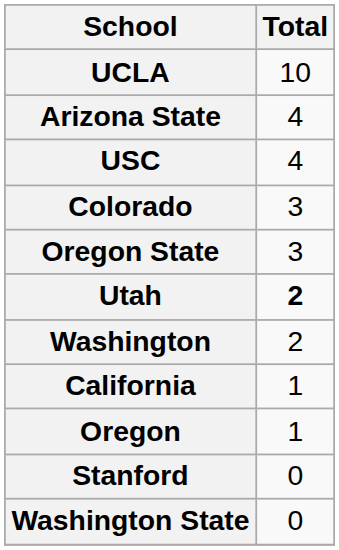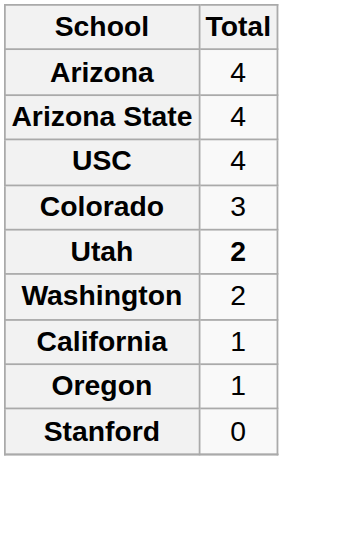- row: (130, 71)
+ row: (102, 71)
- row: (130, 251)
- row: (130, 521)
